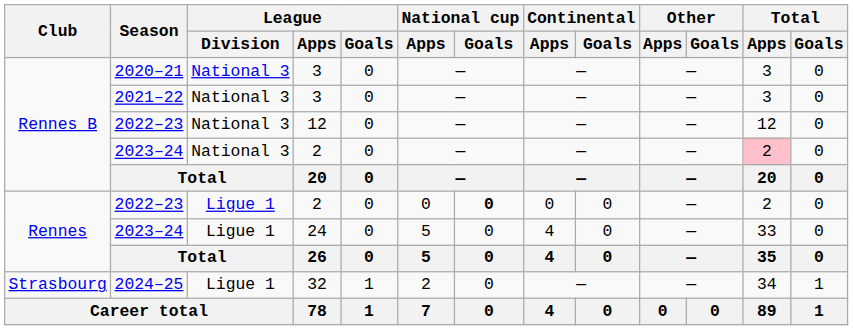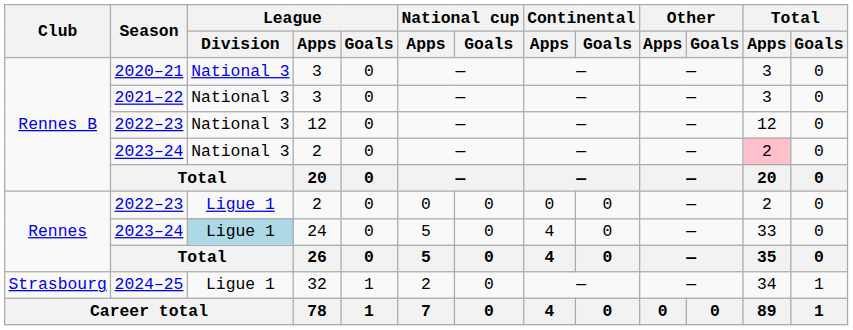(489, 205) bold -> (489, 205) normal
(240, 232) no background -> (240, 232) lightblue background
